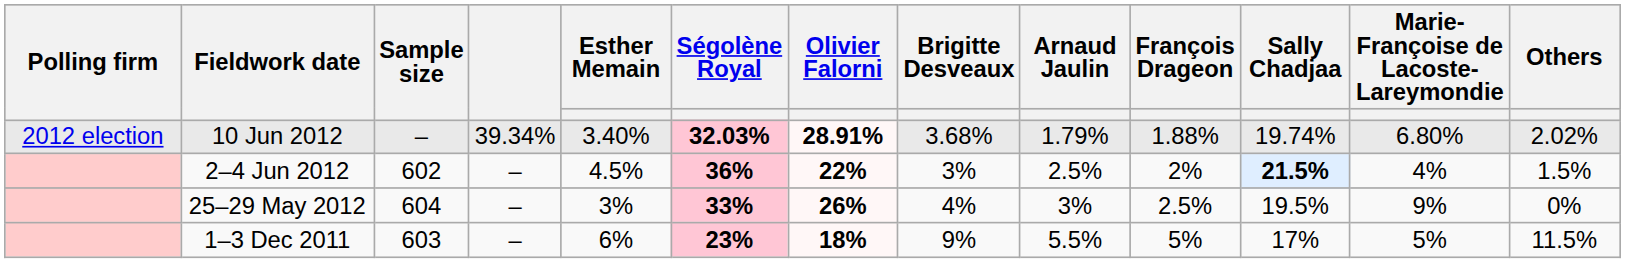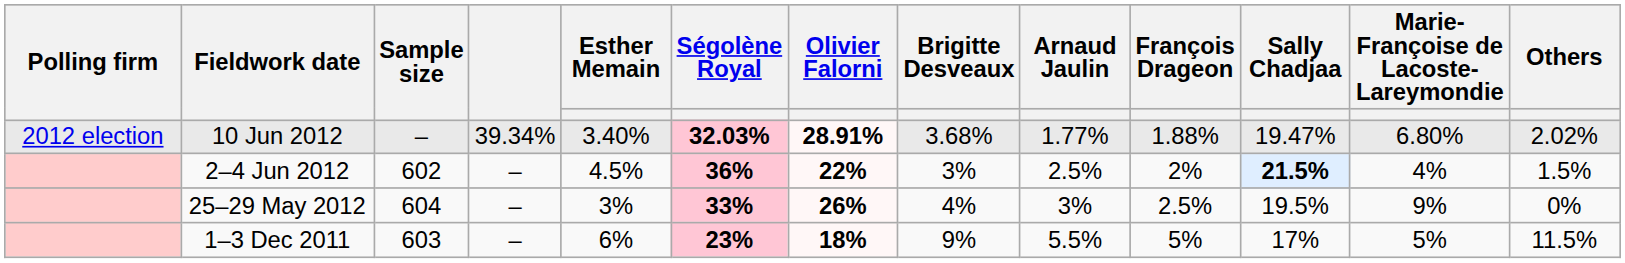(1075, 137) 1.79% -> (1075, 137) 1.77%
(1295, 137) 19.74% -> (1295, 137) 19.47%
